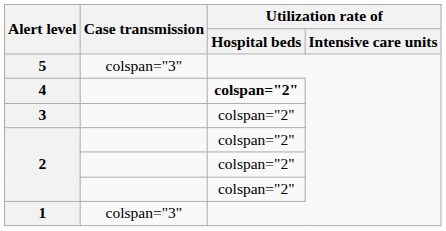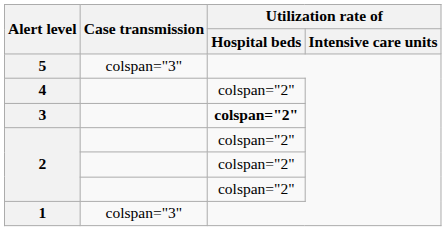(256, 90) bold -> (256, 90) normal
(256, 115) normal -> (256, 115) bold
